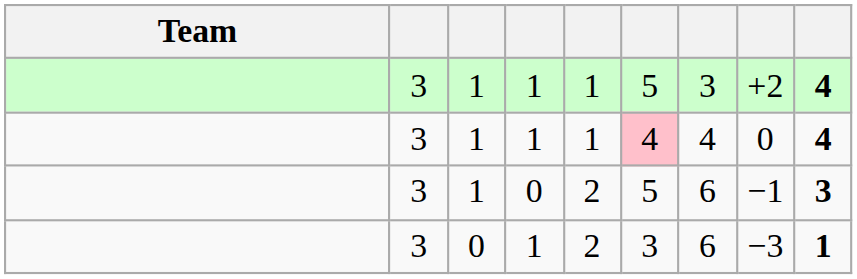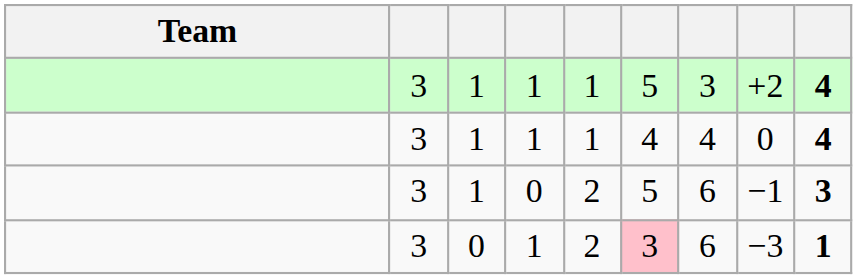(650, 138) pink background -> (650, 138) no background
(650, 245) no background -> (650, 245) pink background
